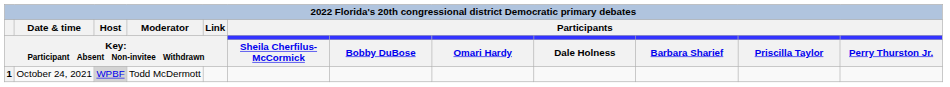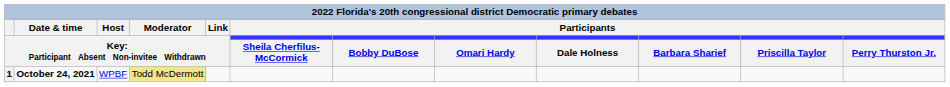(54, 74) normal -> (56, 74) bold
(111, 74) lightgrey background -> (113, 74) no background
(165, 74) no background -> (168, 74) khaki background
